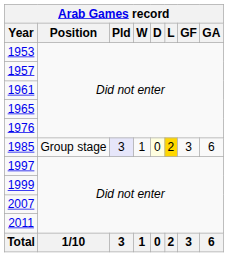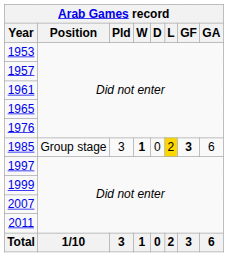(121, 147) lavender background -> (121, 147) no background
(142, 147) normal -> (142, 147) bold
(157, 147) lightyellow background -> (157, 147) no background
(188, 147) normal -> (188, 147) bold
